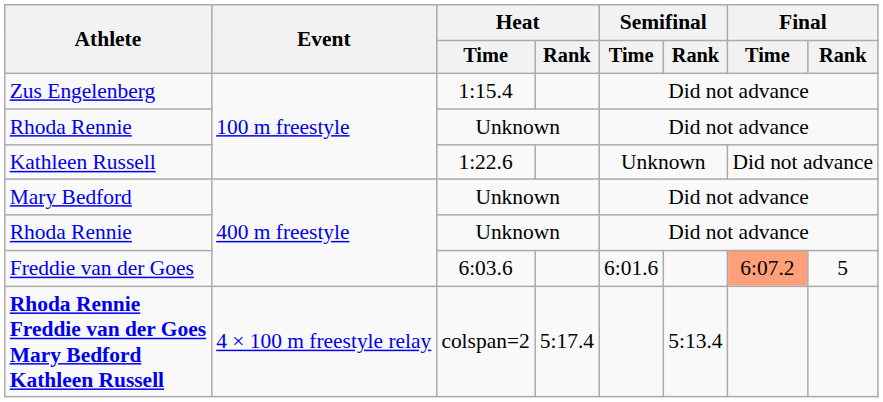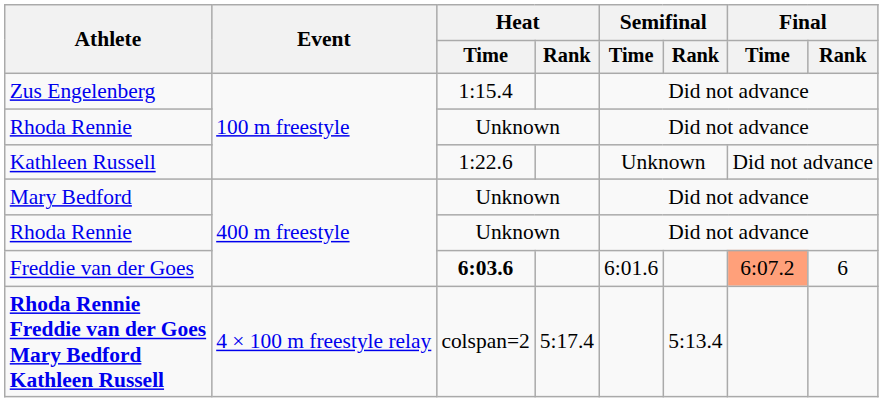(486, 268) normal -> (486, 268) bold
(843, 268) 5 -> (843, 268) 6
